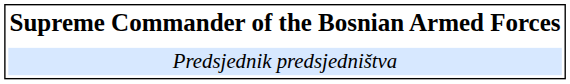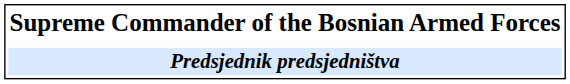(285, 61) normal -> (285, 61) bold
